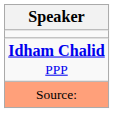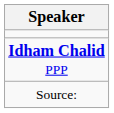(57, 95) lightsalmon background -> (57, 95) no background
